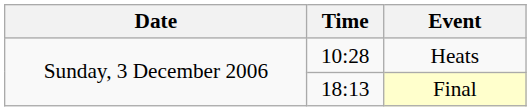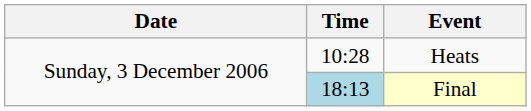(345, 88) no background -> (345, 88) lightblue background
